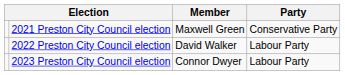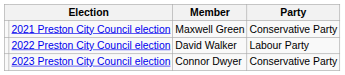(279, 62) Labour Party -> (293, 62) Conservative Party
